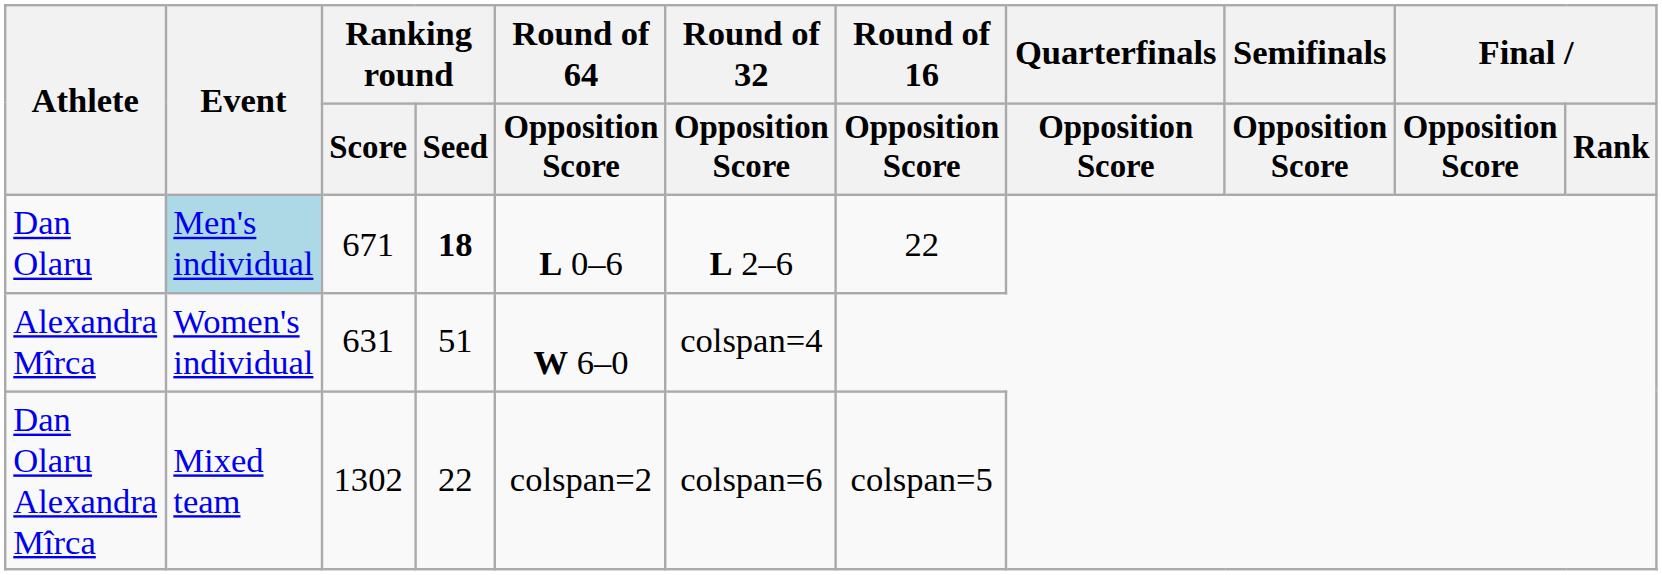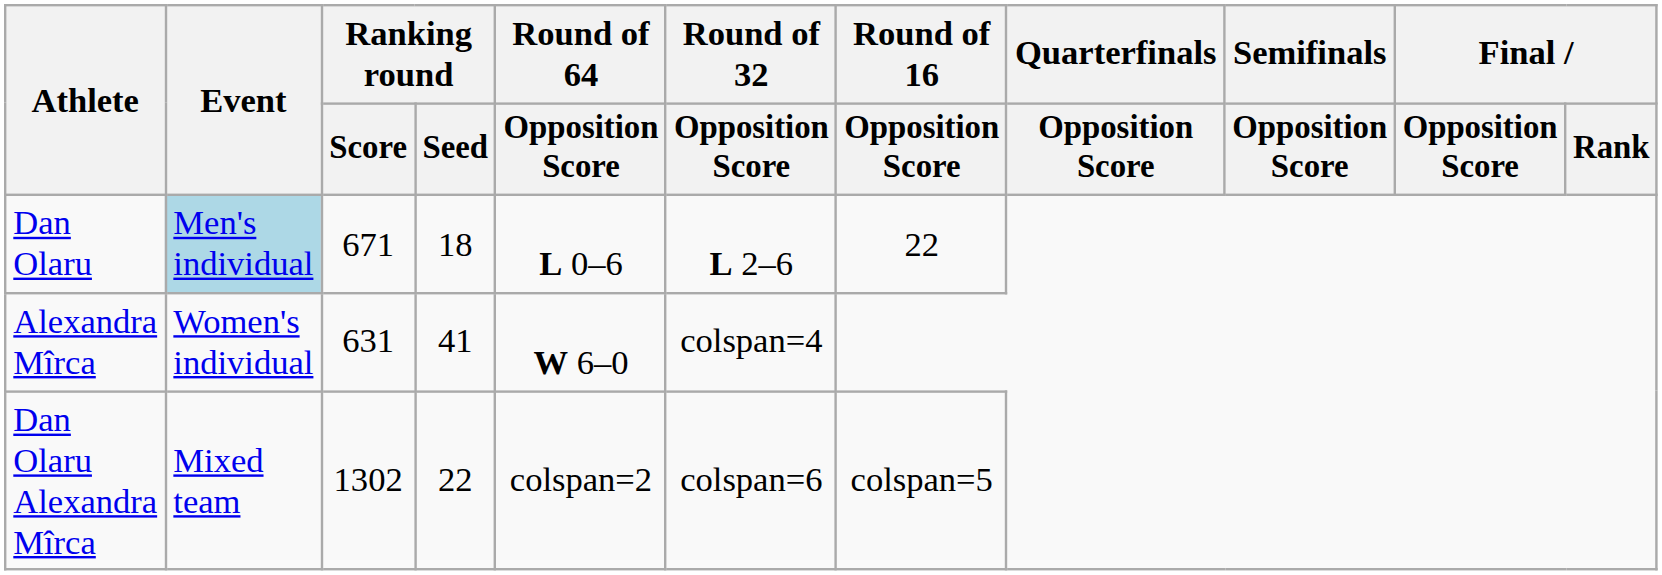(455, 243) bold -> (455, 243) normal
(455, 341) 51 -> (455, 341) 41
